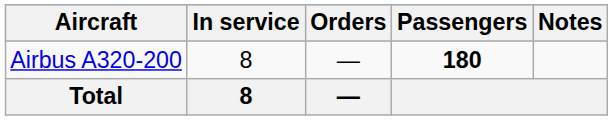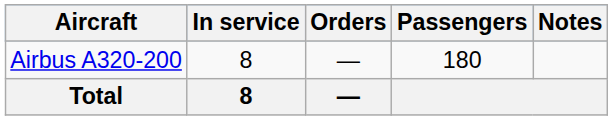(462, 59) bold -> (462, 59) normal
